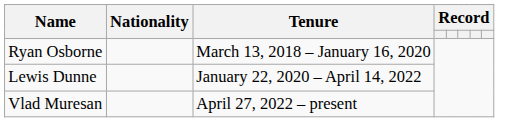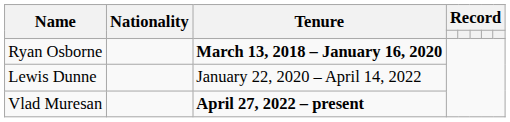(314, 51) normal -> (319, 51) bold
(277, 103) normal -> (280, 103) bold
